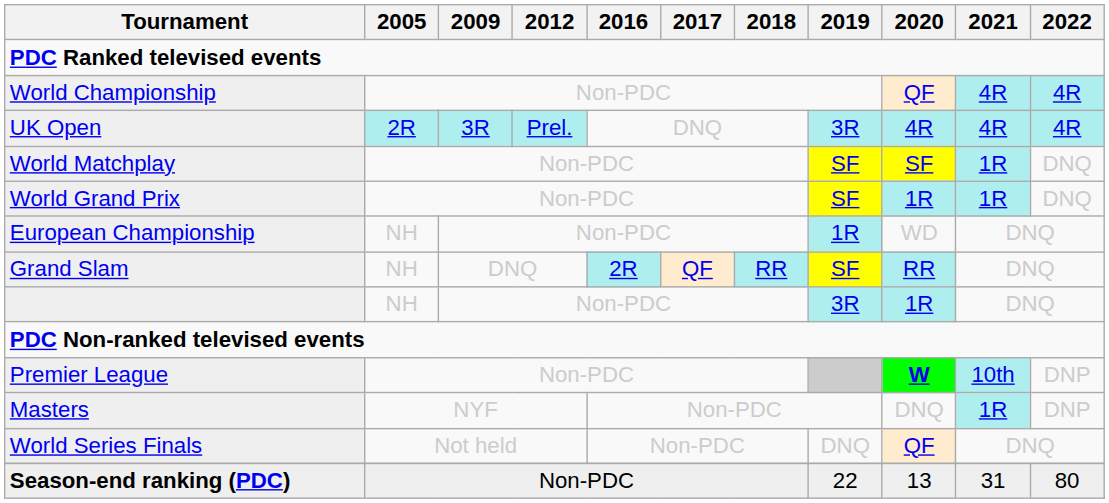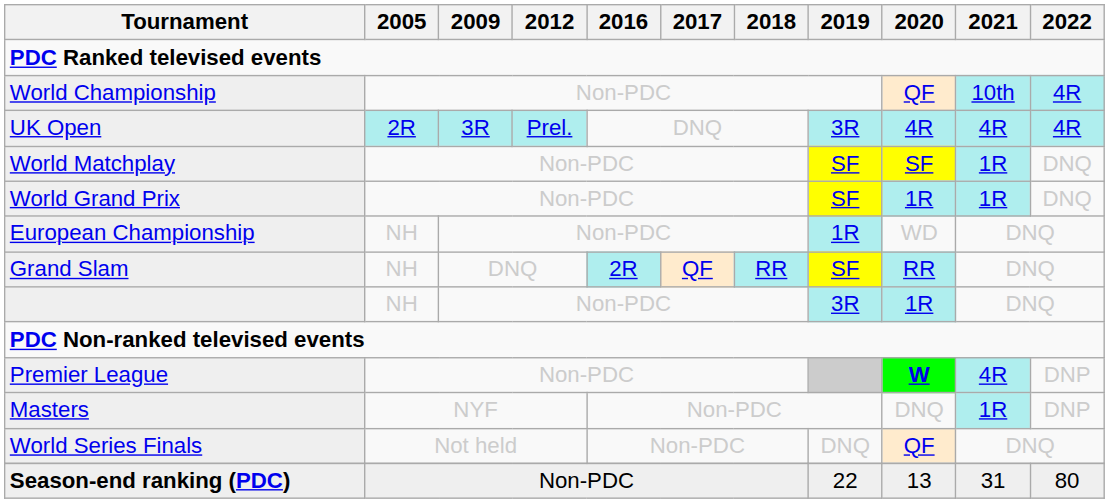(993, 92) 4R -> (993, 92) 10th
(993, 374) 10th -> (993, 374) 4R
